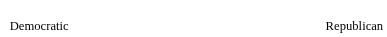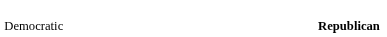(354, 25) normal -> (349, 25) bold
